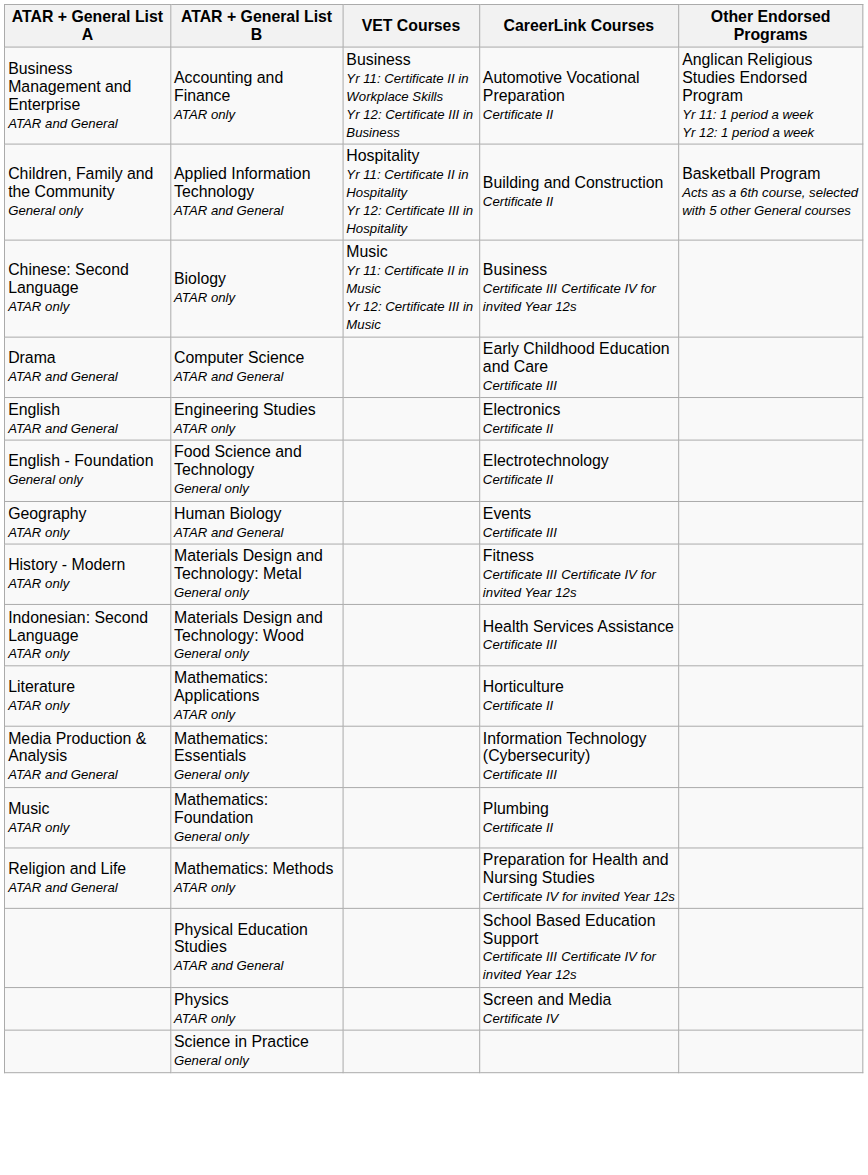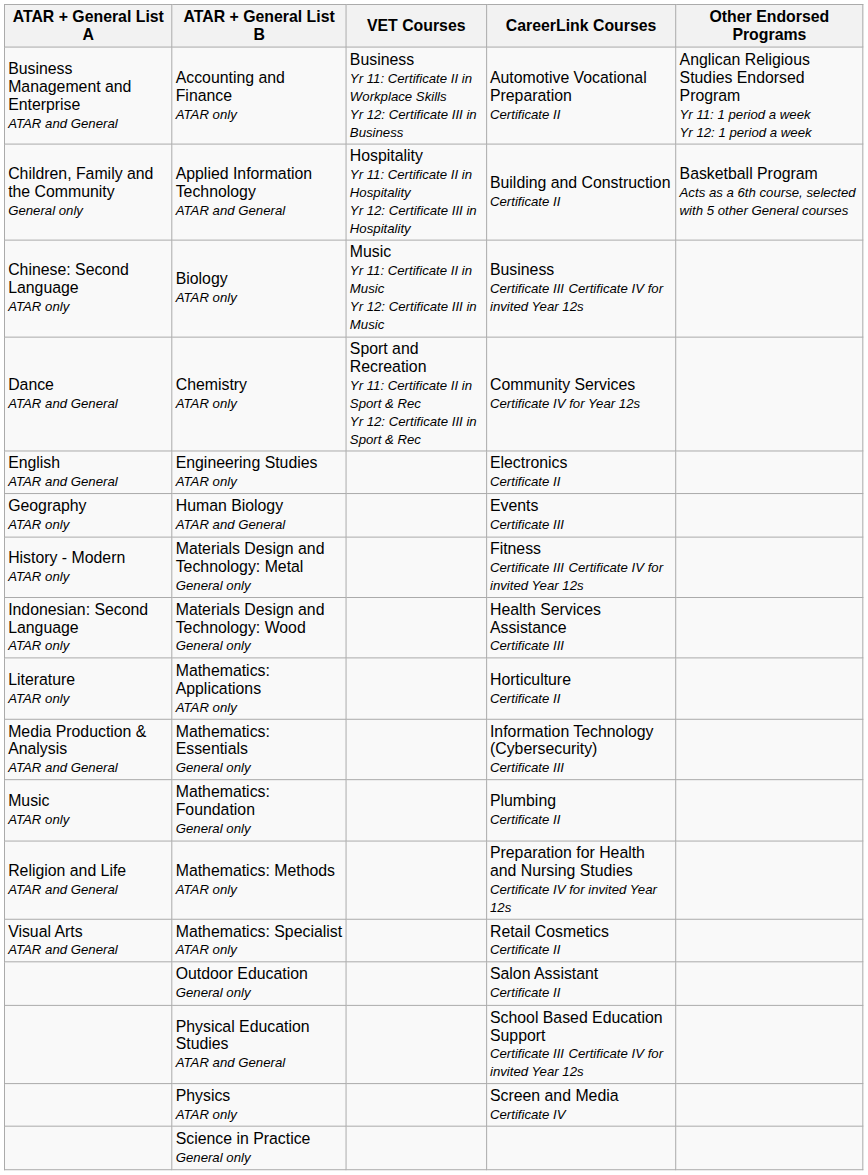+ row: (211, 393)
- row: (239, 367)
- row: (238, 470)
+ row: (259, 940)
+ row: (242, 983)
